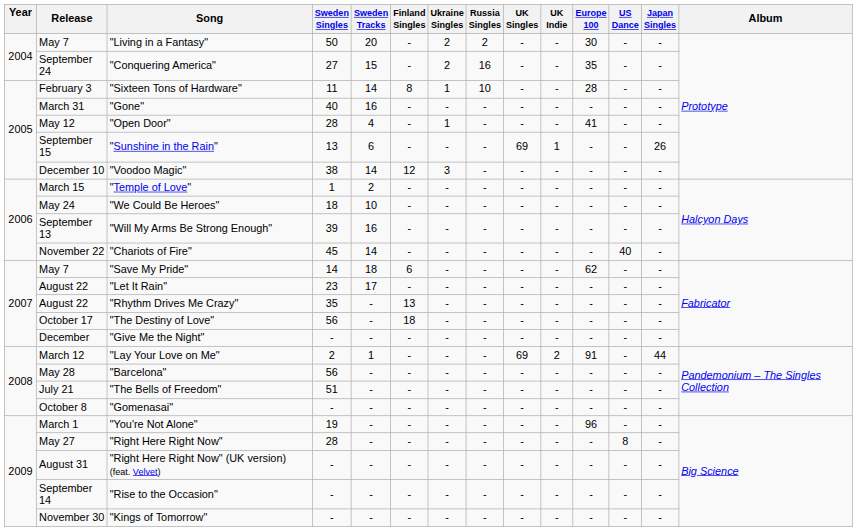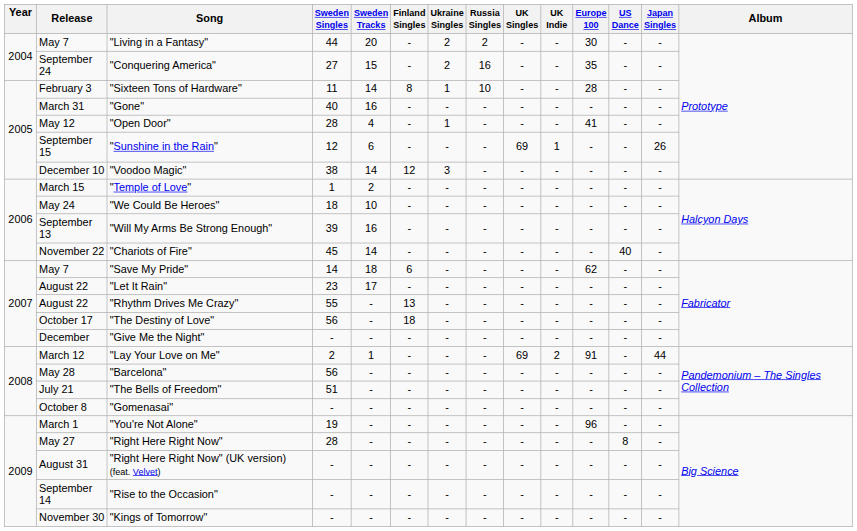(332, 42) 50 -> (332, 42) 44
(332, 147) 13 -> (332, 147) 12
(332, 303) 35 -> (332, 303) 55
